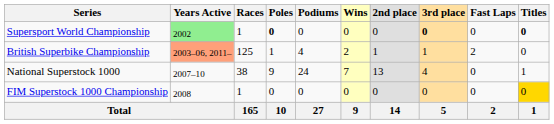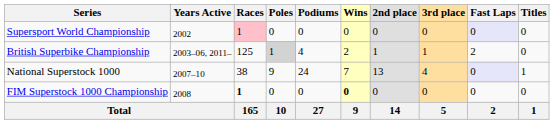(182, 33) lightgreen background -> (182, 33) no background
(239, 31) no background -> (239, 31) pink background
(271, 31) bold -> (271, 31) normal
(425, 31) bold -> (425, 31) normal
(473, 31) no background -> (473, 31) lavender background
(524, 31) bold -> (524, 31) normal
(202, 54) lightsalmon background -> (202, 54) no background
(271, 51) no background -> (271, 51) lightgrey background
(473, 72) no background -> (473, 72) lavender background
(239, 92) normal -> (239, 92) bold
(346, 92) normal -> (346, 92) bold
(524, 92) gold background -> (524, 92) no background
